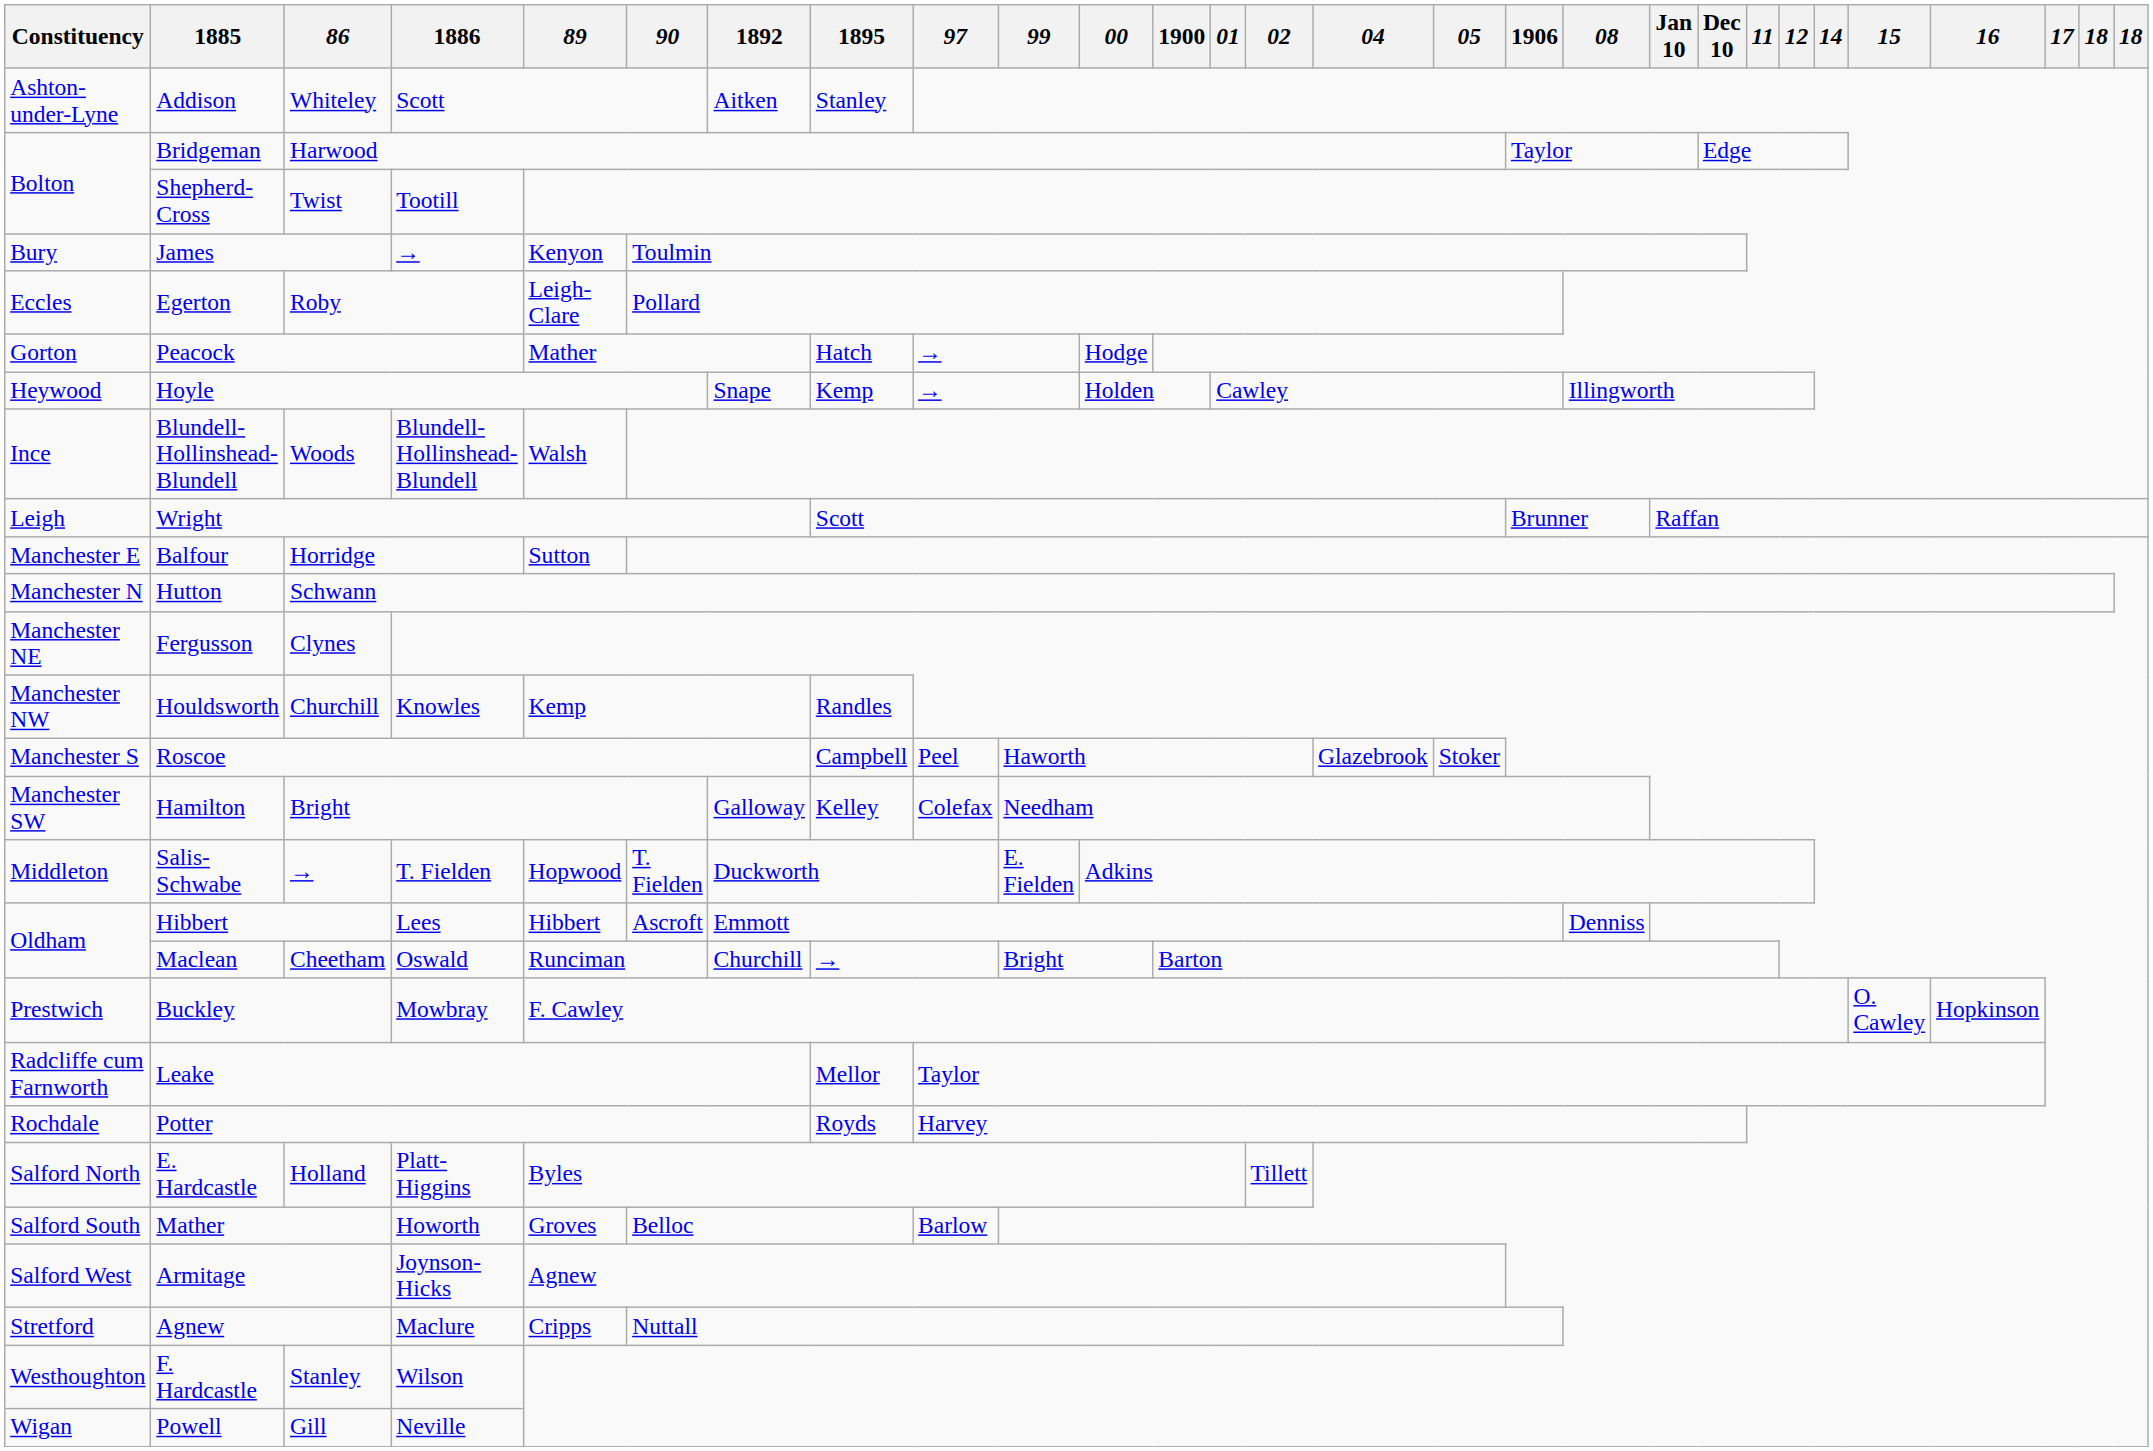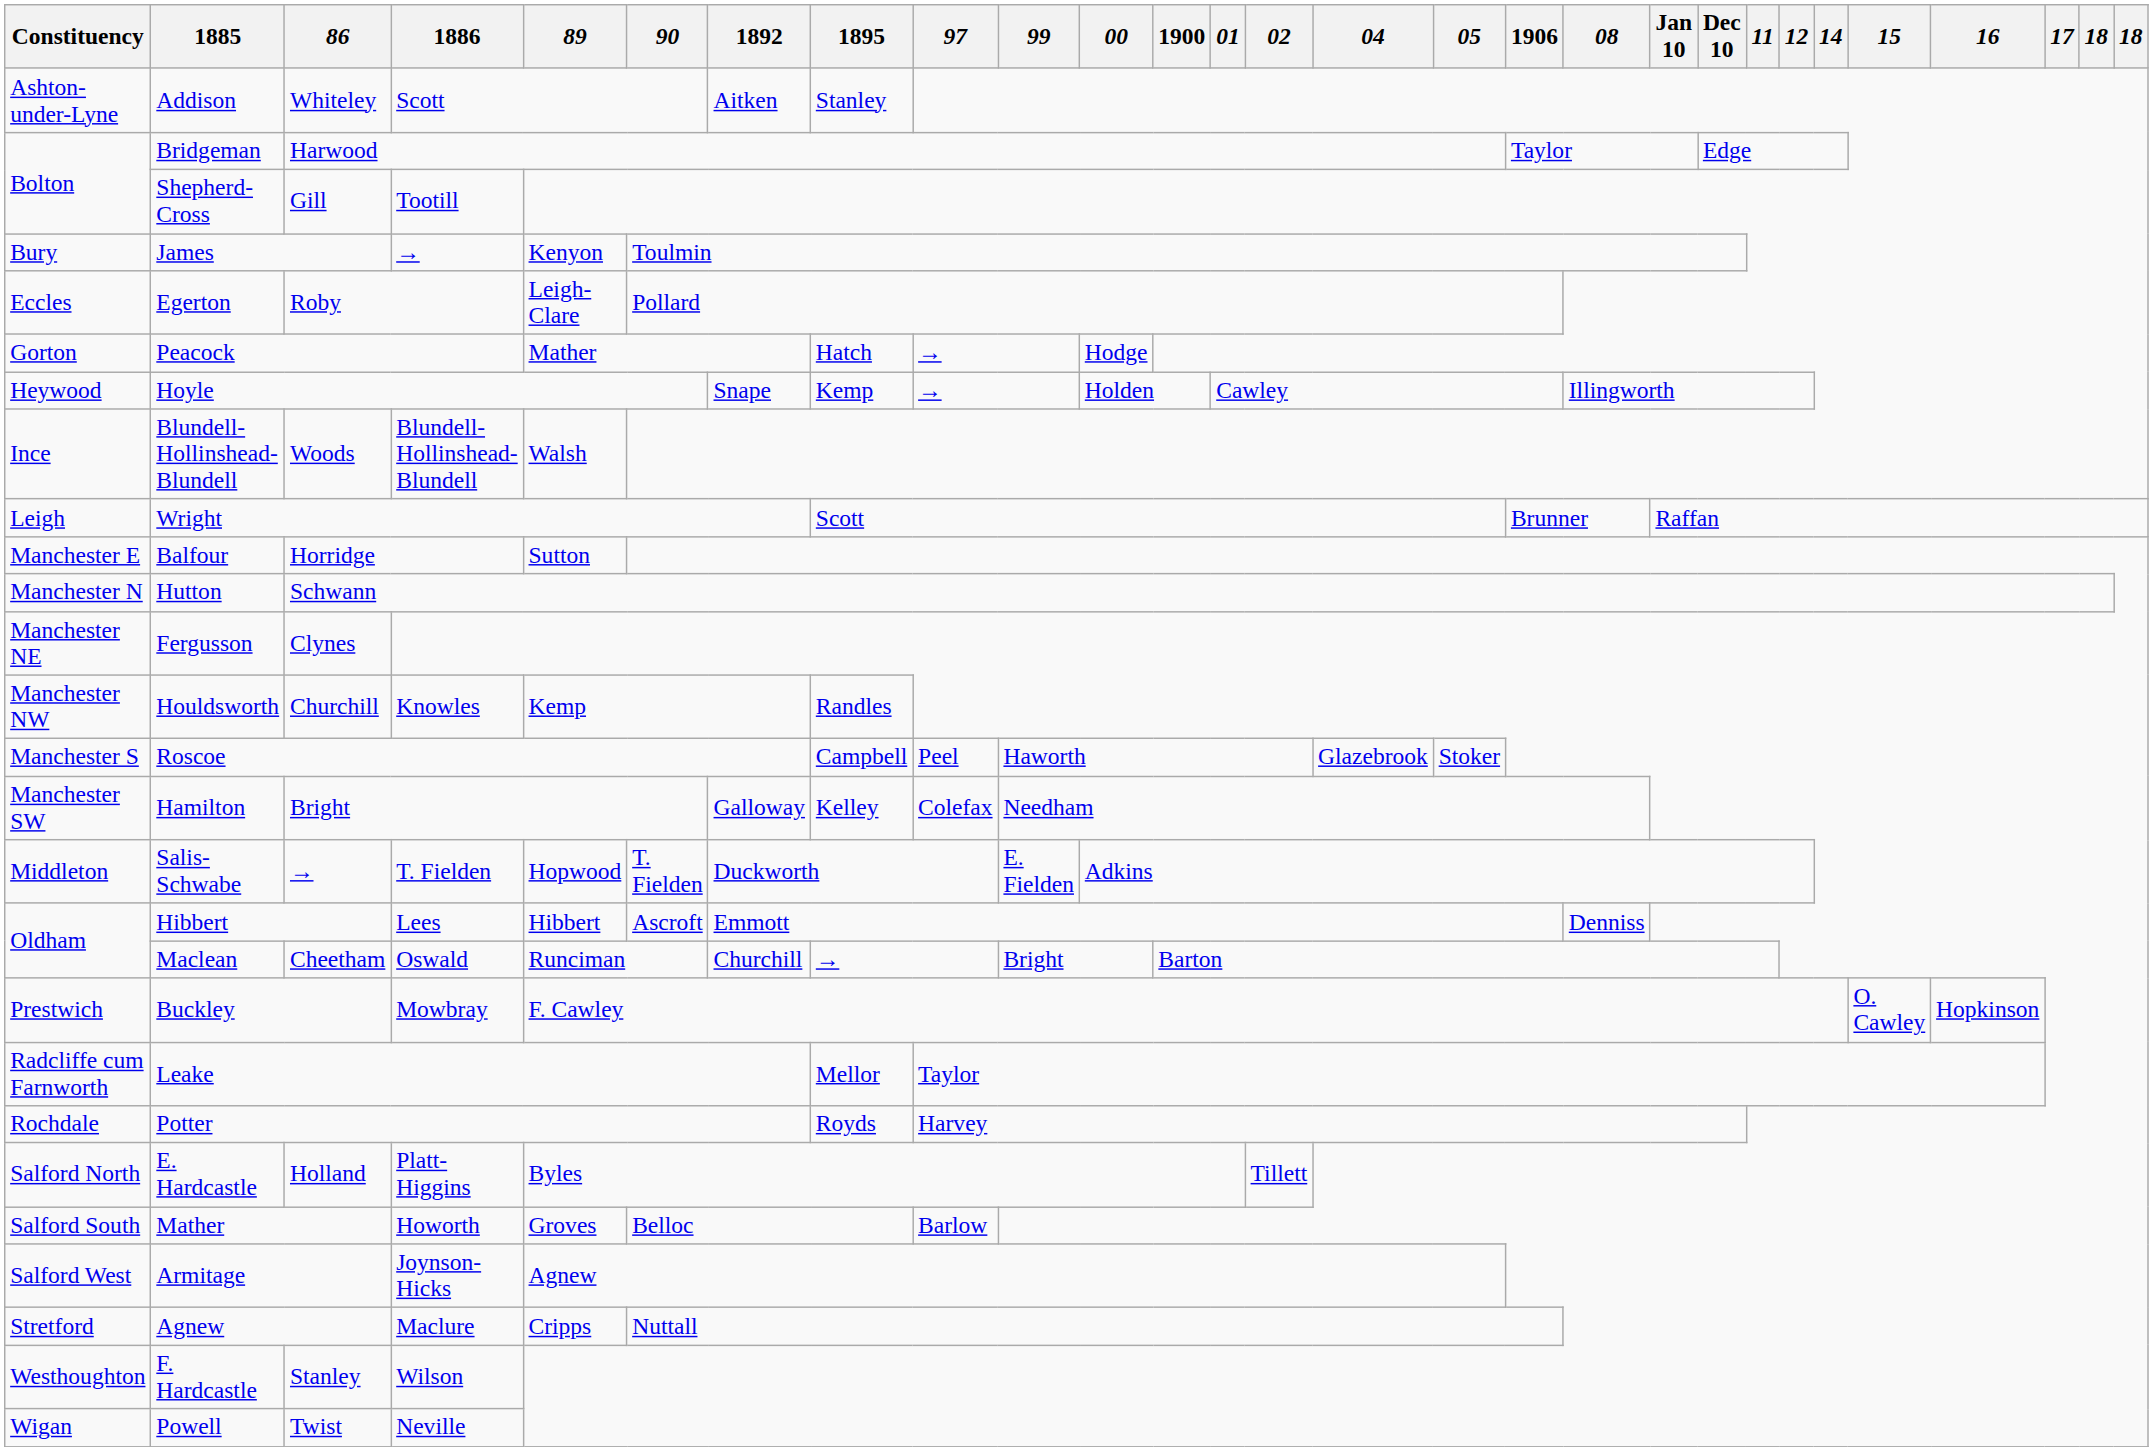(316, 201) Twist -> (308, 201) Gill
(308, 1427) Gill -> (316, 1427) Twist
